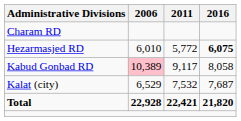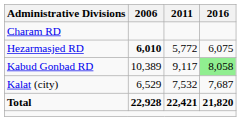(149, 48) normal -> (149, 48) bold
(221, 48) bold -> (221, 48) normal
(146, 66) pink background -> (146, 66) no background
(221, 66) no background -> (221, 66) lightgreen background
